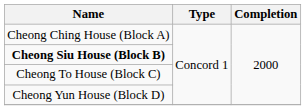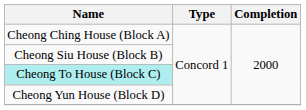(88, 54) bold -> (88, 54) normal
(88, 74) no background -> (88, 74) paleturquoise background
